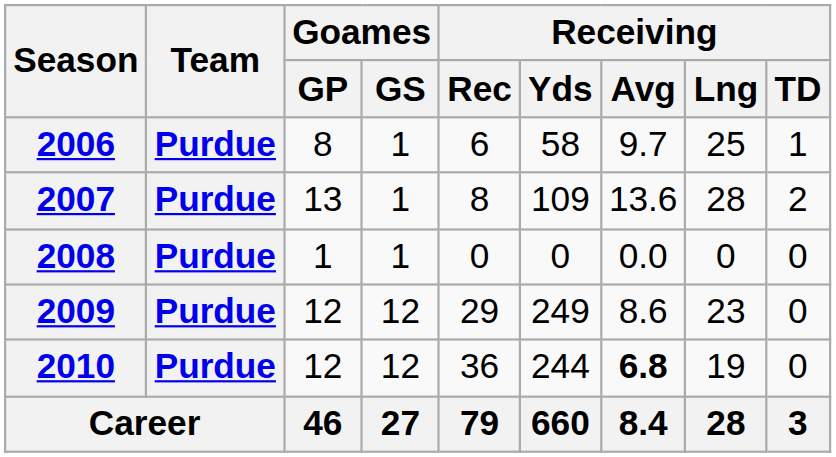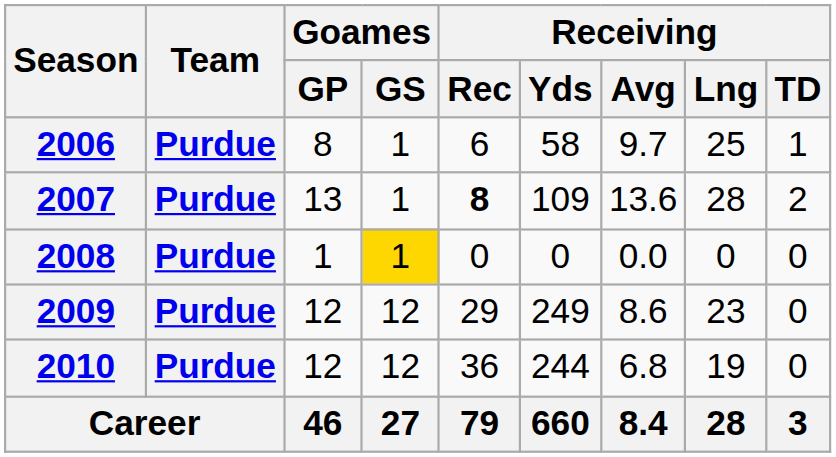(480, 199) normal -> (480, 199) bold
(400, 255) no background -> (400, 255) gold background
(643, 367) bold -> (643, 367) normal
